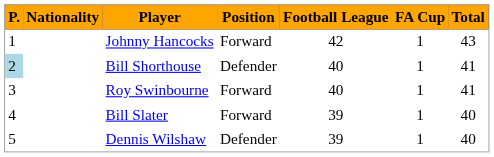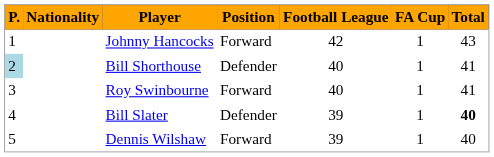(246, 114) Forward -> (248, 114) Defender
(468, 114) normal -> (468, 114) bold
(248, 139) Defender -> (246, 139) Forward
